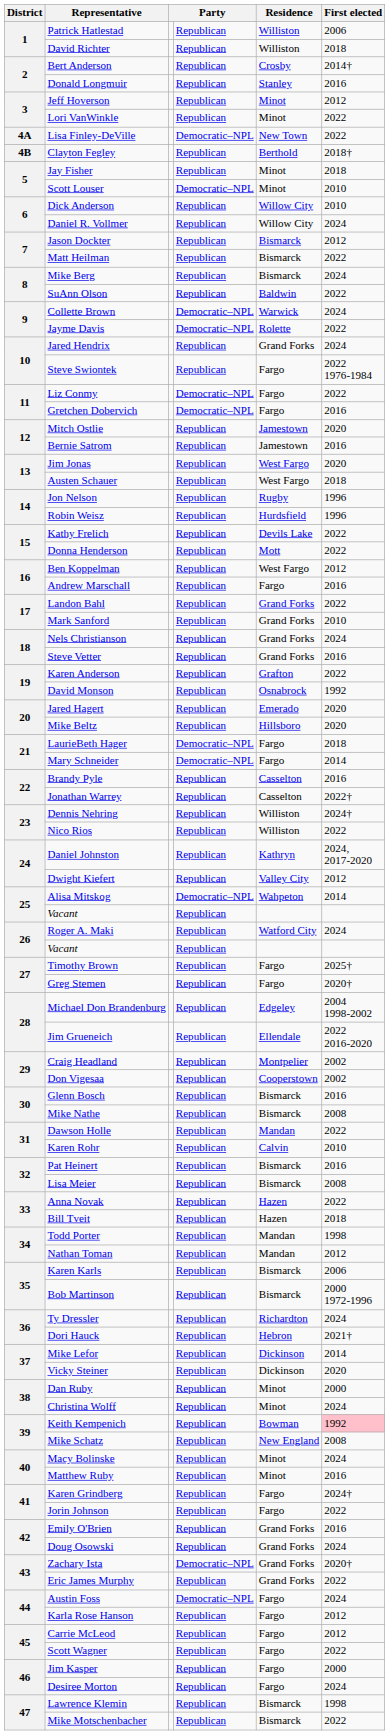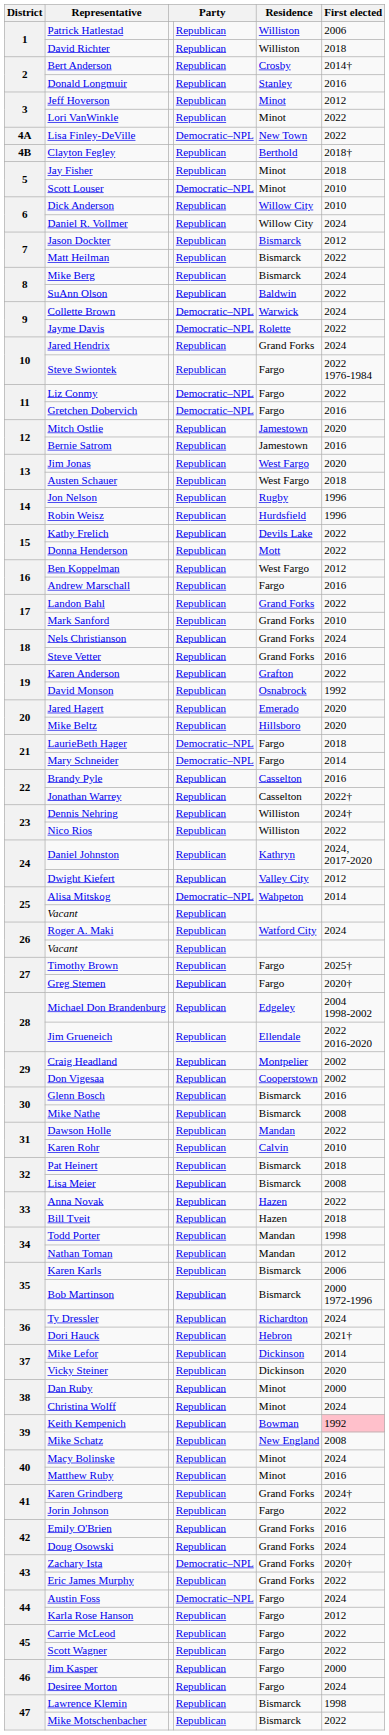(335, 1165) 2016 -> (335, 1165) 2018
(272, 1493) Fargo -> (287, 1493) Grand Forks
(335, 1633) 2012 -> (335, 1633) 2022
